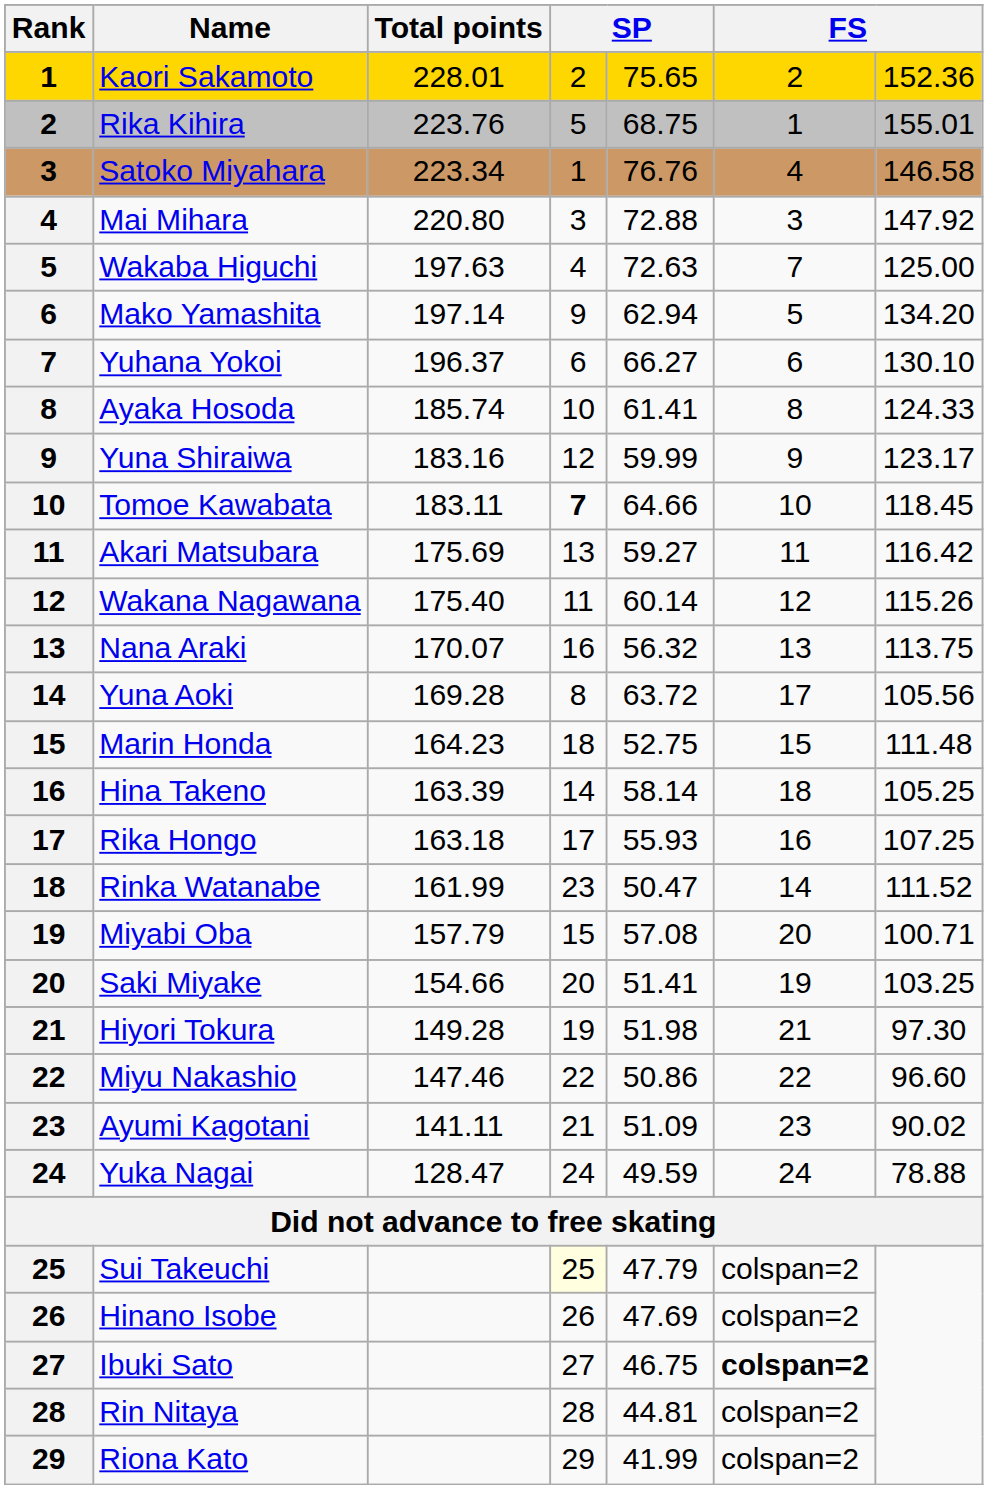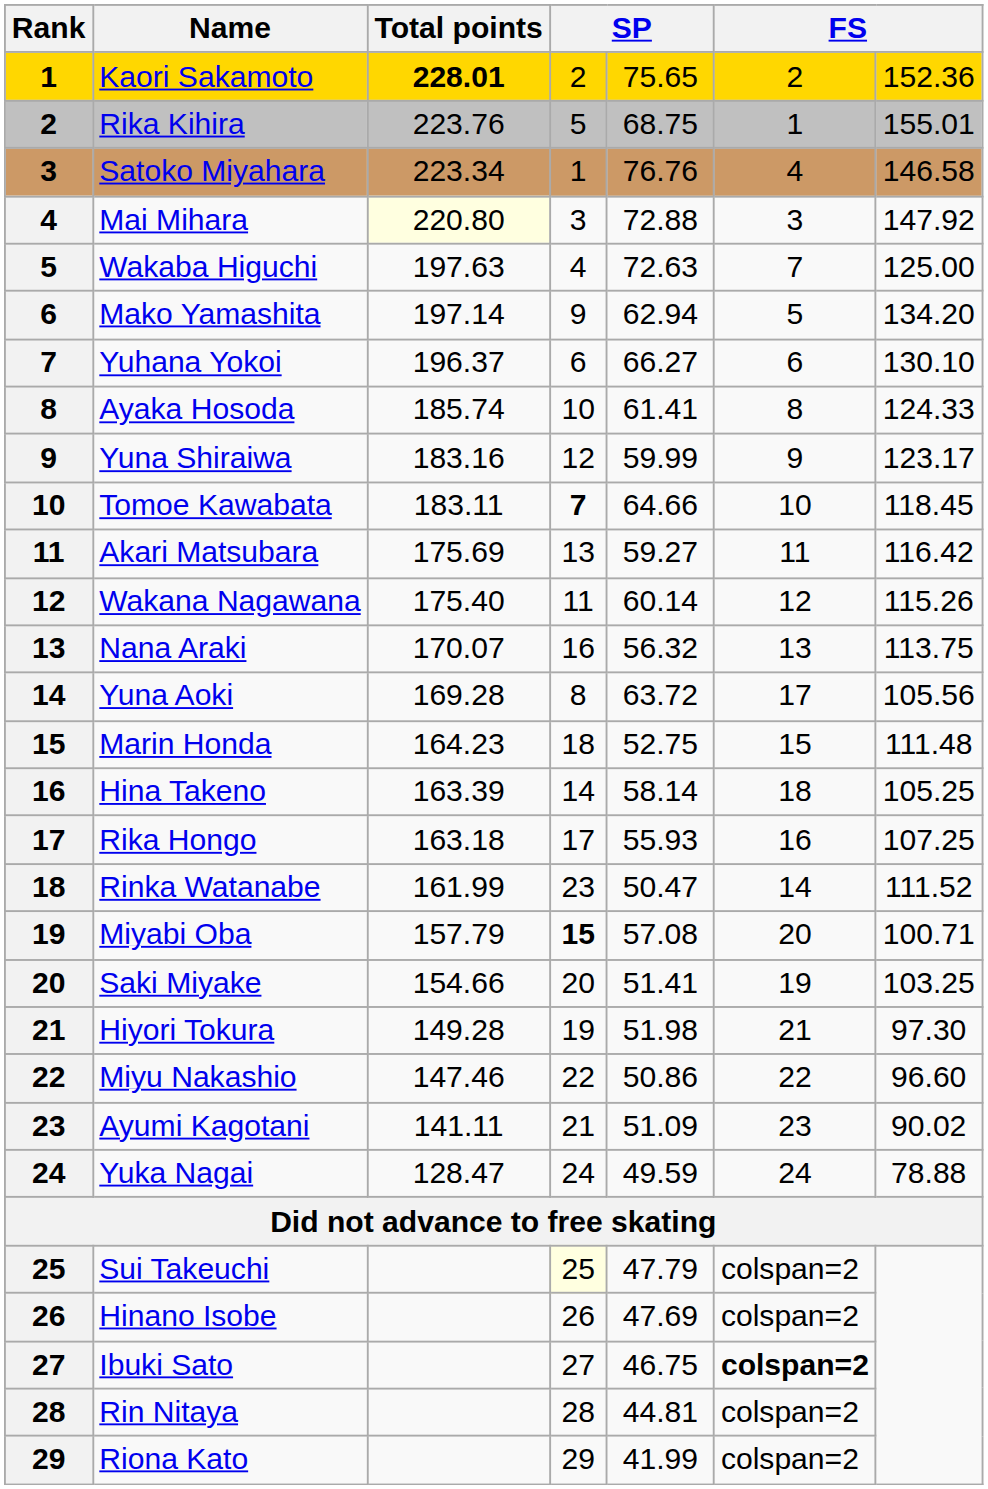(459, 76) normal -> (459, 76) bold
(459, 219) no background -> (459, 219) lightyellow background
(578, 934) normal -> (578, 934) bold
